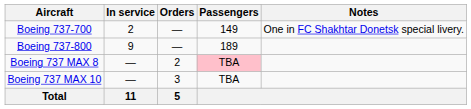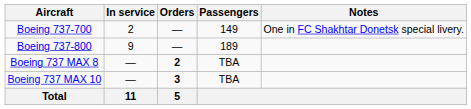(177, 63) normal -> (177, 63) bold
(229, 63) pink background -> (229, 63) no background
(177, 79) normal -> (177, 79) bold
